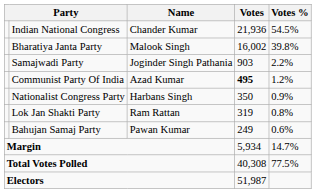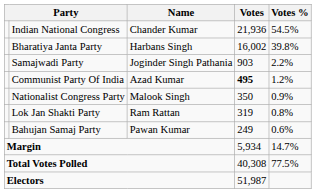(160, 46) Malook Singh -> (161, 46) Harbans Singh
(161, 96) Harbans Singh -> (160, 96) Malook Singh
